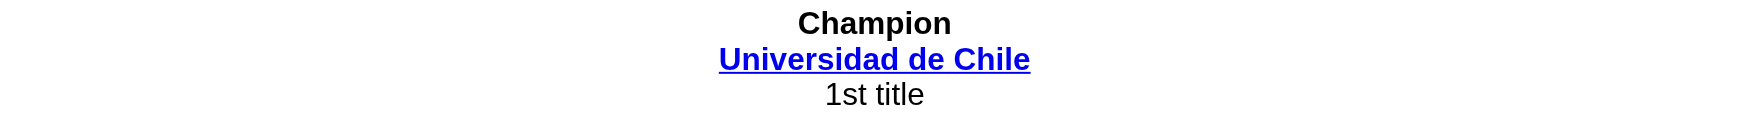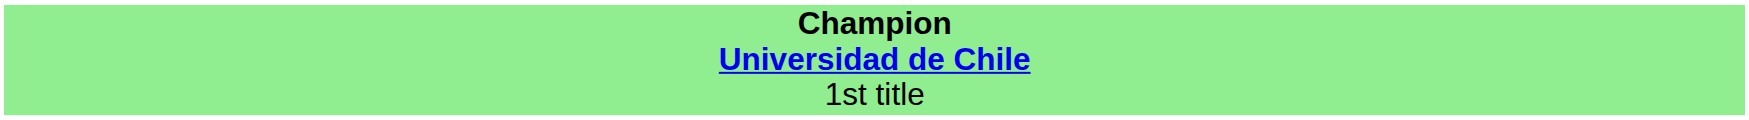(875, 59) no background -> (875, 59) lightgreen background
